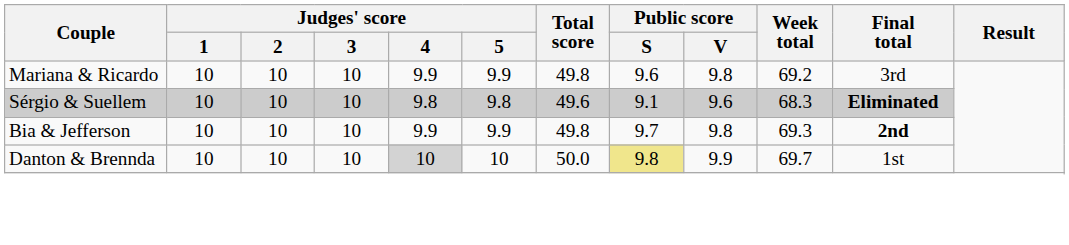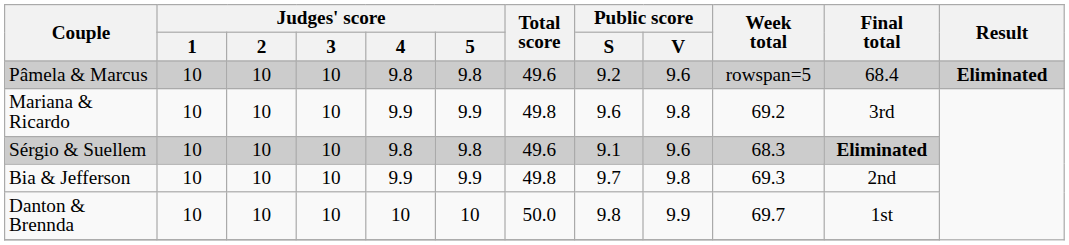+ row: (78, 74)
(893, 130) bold -> (882, 177) normal
(425, 158) lightgrey background -> (400, 215) no background
(647, 158) khaki background -> (609, 215) no background
